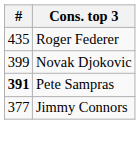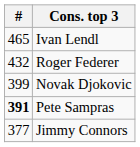+ row: (67, 39)
(19, 39) 435 -> (19, 61) 432
